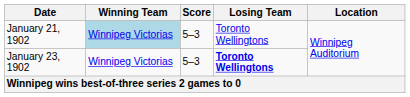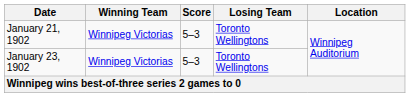(131, 34) lightblue background -> (131, 34) no background
(245, 62) bold -> (242, 62) normal
